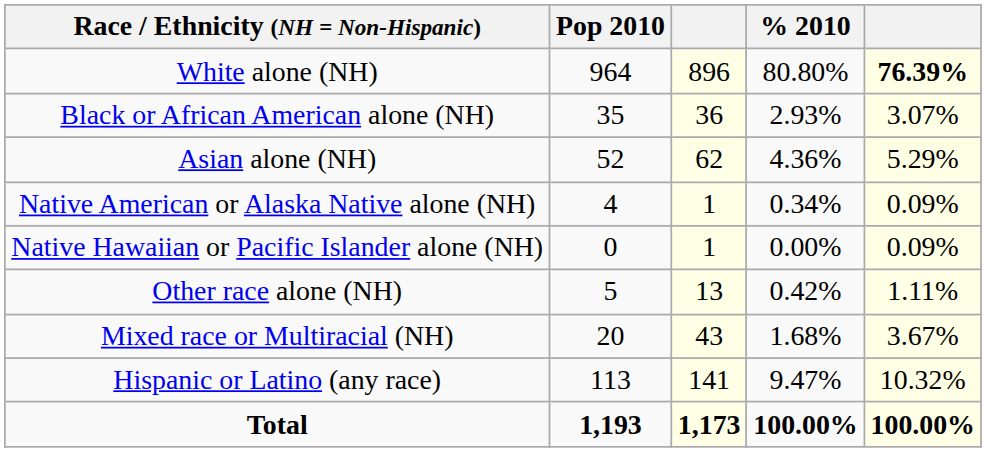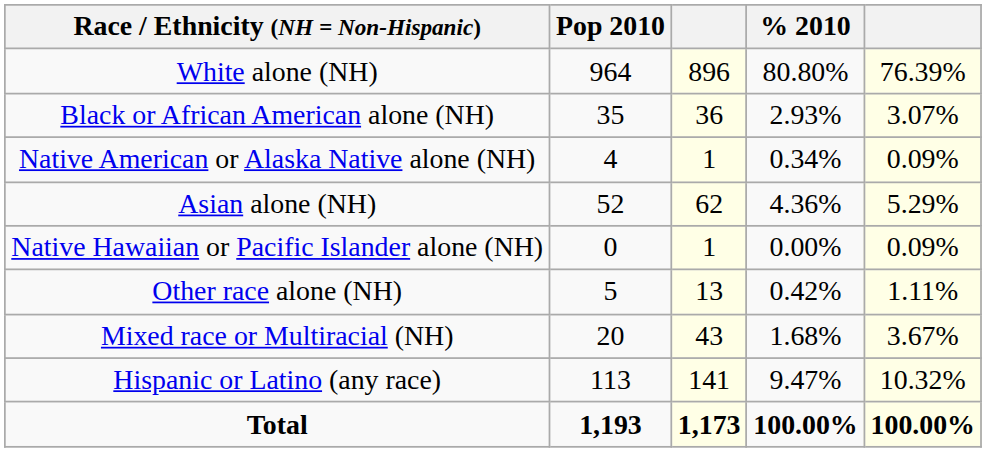(923, 70) bold -> (923, 70) normal
rows swapped: (277, 203) <-> (277, 159)
